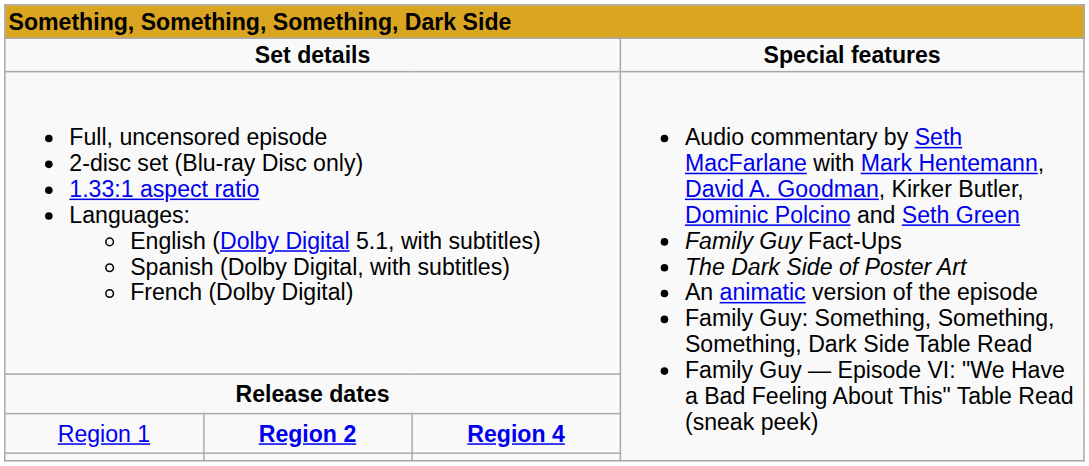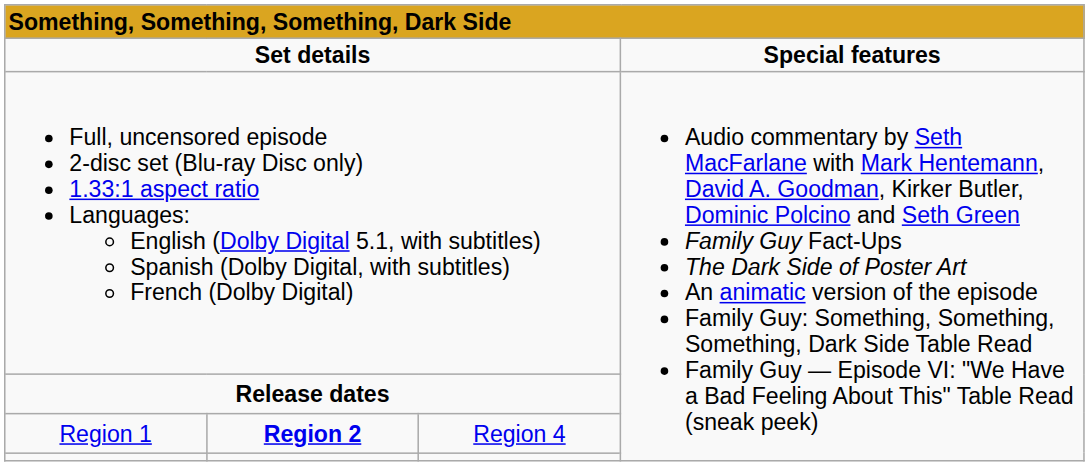(516, 433) bold -> (519, 433) normal
